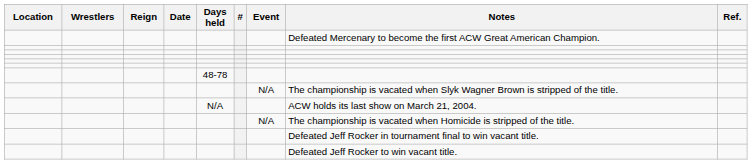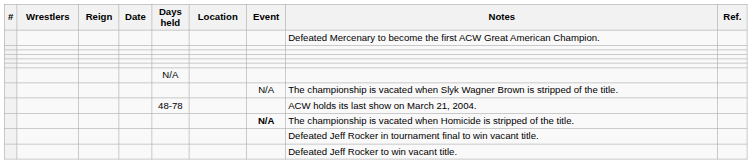columns swapped: (240, 17) <-> (33, 17)
(215, 75) 48-78 -> (170, 75) N/A
(215, 105) N/A -> (170, 105) 48-78
(266, 121) normal -> (266, 121) bold
